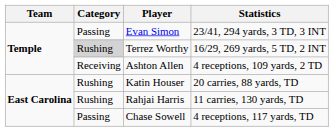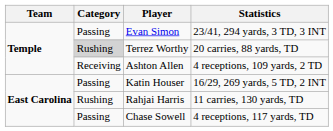(260, 48) 16/29, 269 yards, 5 TD, 2 INT -> (246, 48) 20 carries, 88 yards, TD
(95, 83) Rushing -> (93, 83) Passing
(246, 83) 20 carries, 88 yards, TD -> (260, 83) 16/29, 269 yards, 5 TD, 2 INT
